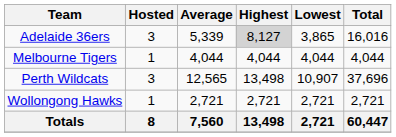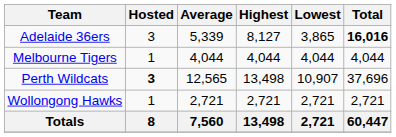(264, 36) lightgrey background -> (264, 36) no background
(368, 36) normal -> (368, 36) bold
(151, 79) normal -> (151, 79) bold
